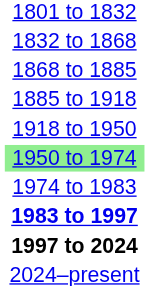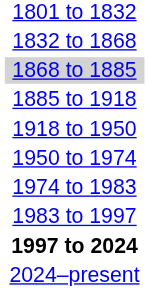(74, 70) no background -> (74, 70) lightgrey background
(74, 158) lightgreen background -> (74, 158) no background
(75, 216) bold -> (74, 216) normal
